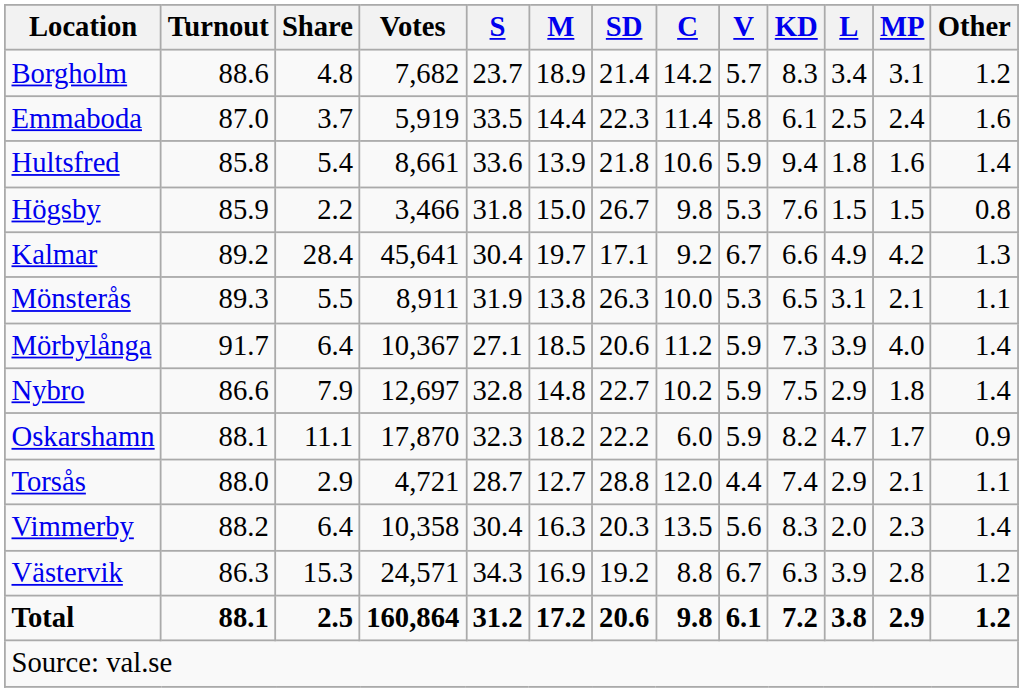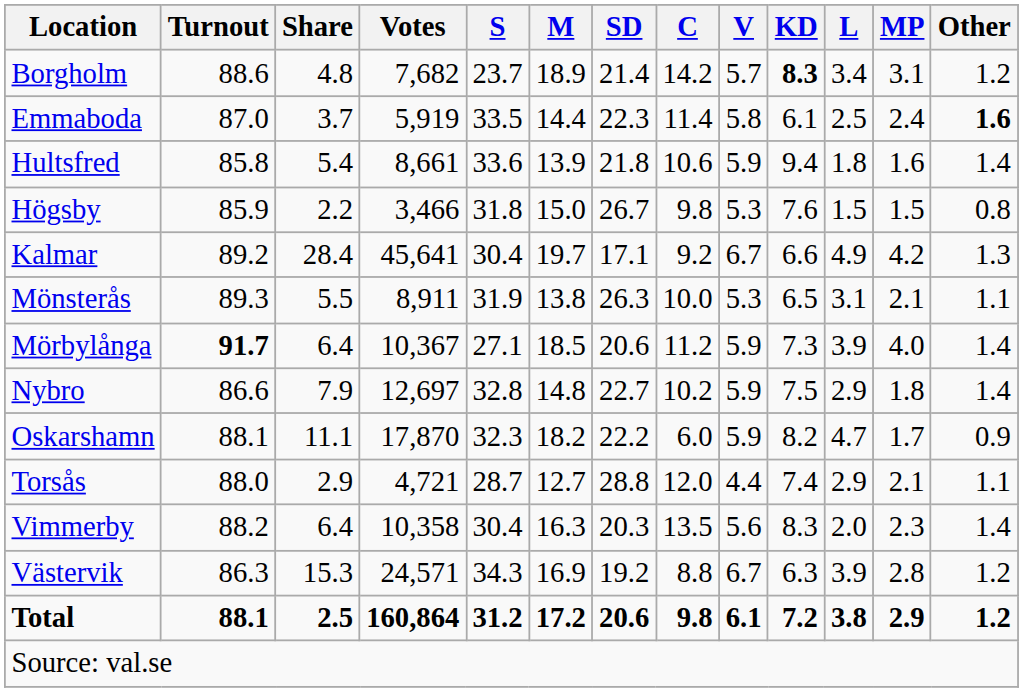(800, 72) normal -> (800, 72) bold
(993, 118) normal -> (993, 118) bold
(244, 345) normal -> (244, 345) bold
